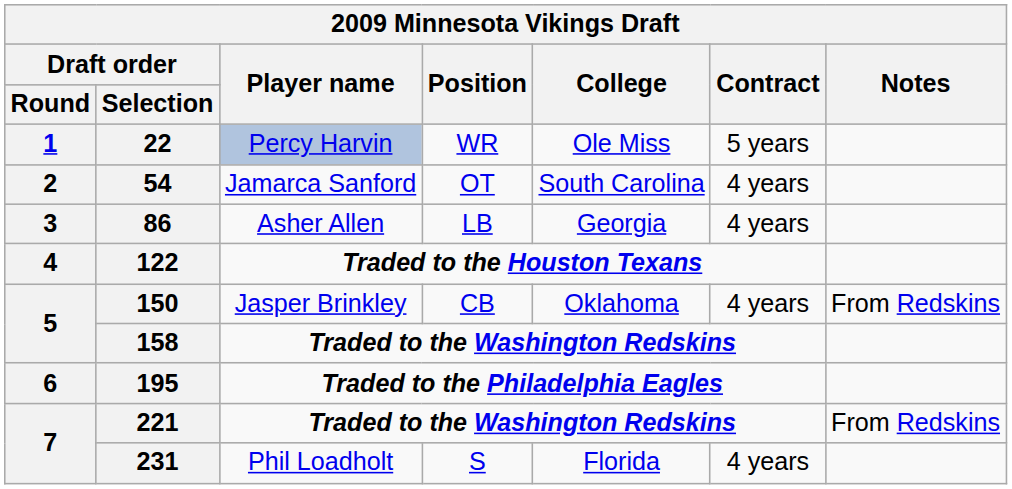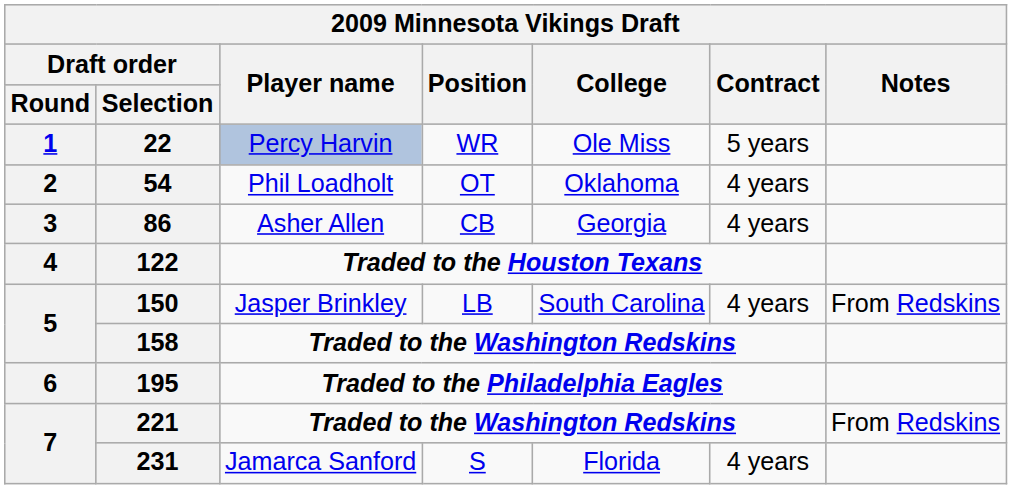(321, 183) Jamarca Sanford -> (321, 183) Phil Loadholt
(622, 183) South Carolina -> (622, 183) Oklahoma
(477, 223) LB -> (477, 223) CB
(477, 303) CB -> (477, 303) LB
(622, 303) Oklahoma -> (622, 303) South Carolina
(321, 462) Phil Loadholt -> (321, 462) Jamarca Sanford
